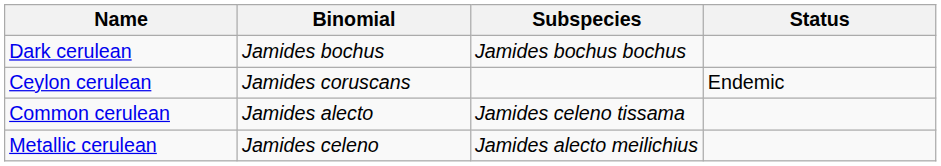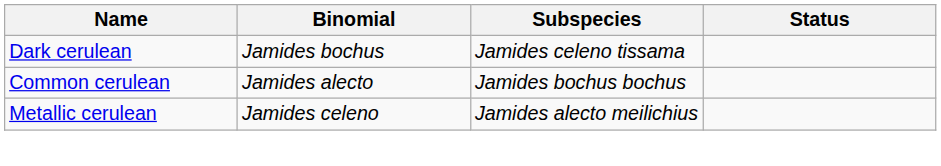(581, 51) Jamides bochus bochus -> (580, 51) Jamides celeno tissama
- row: (80, 82)
(580, 113) Jamides celeno tissama -> (581, 82) Jamides bochus bochus
